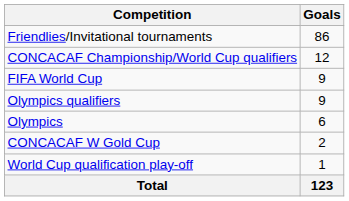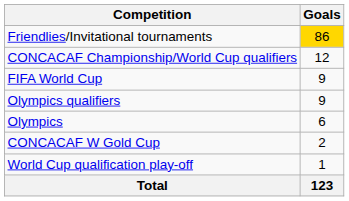(322, 36) no background -> (322, 36) gold background
